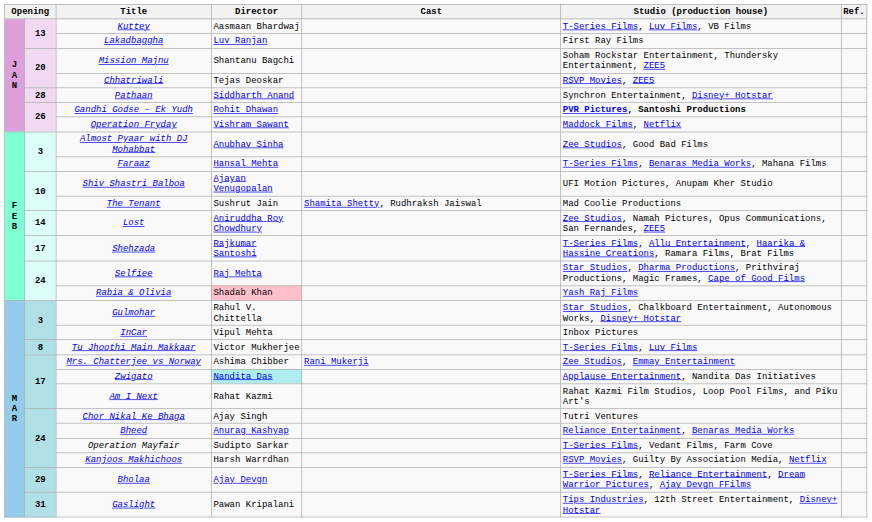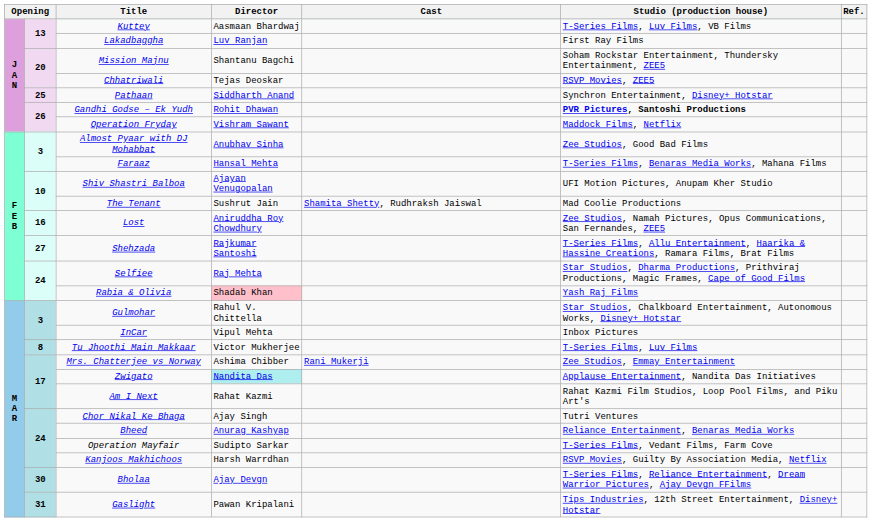(40, 95) 28 -> (40, 95) 25
(40, 223) 14 -> (40, 223) 16
(40, 248) 17 -> (40, 248) 27
(40, 480) 29 -> (40, 480) 30
